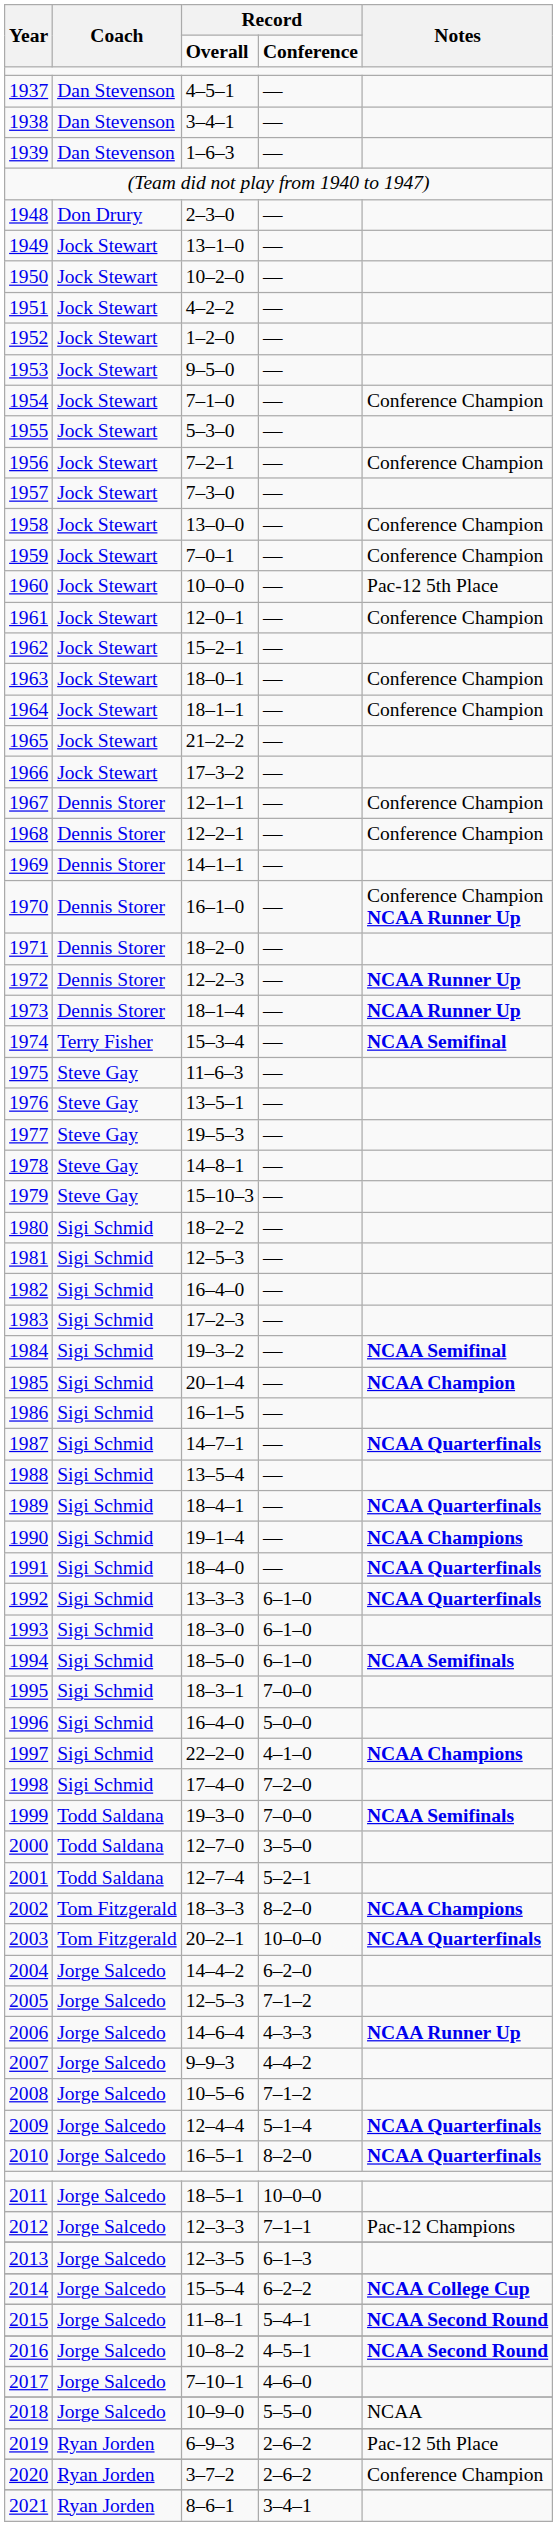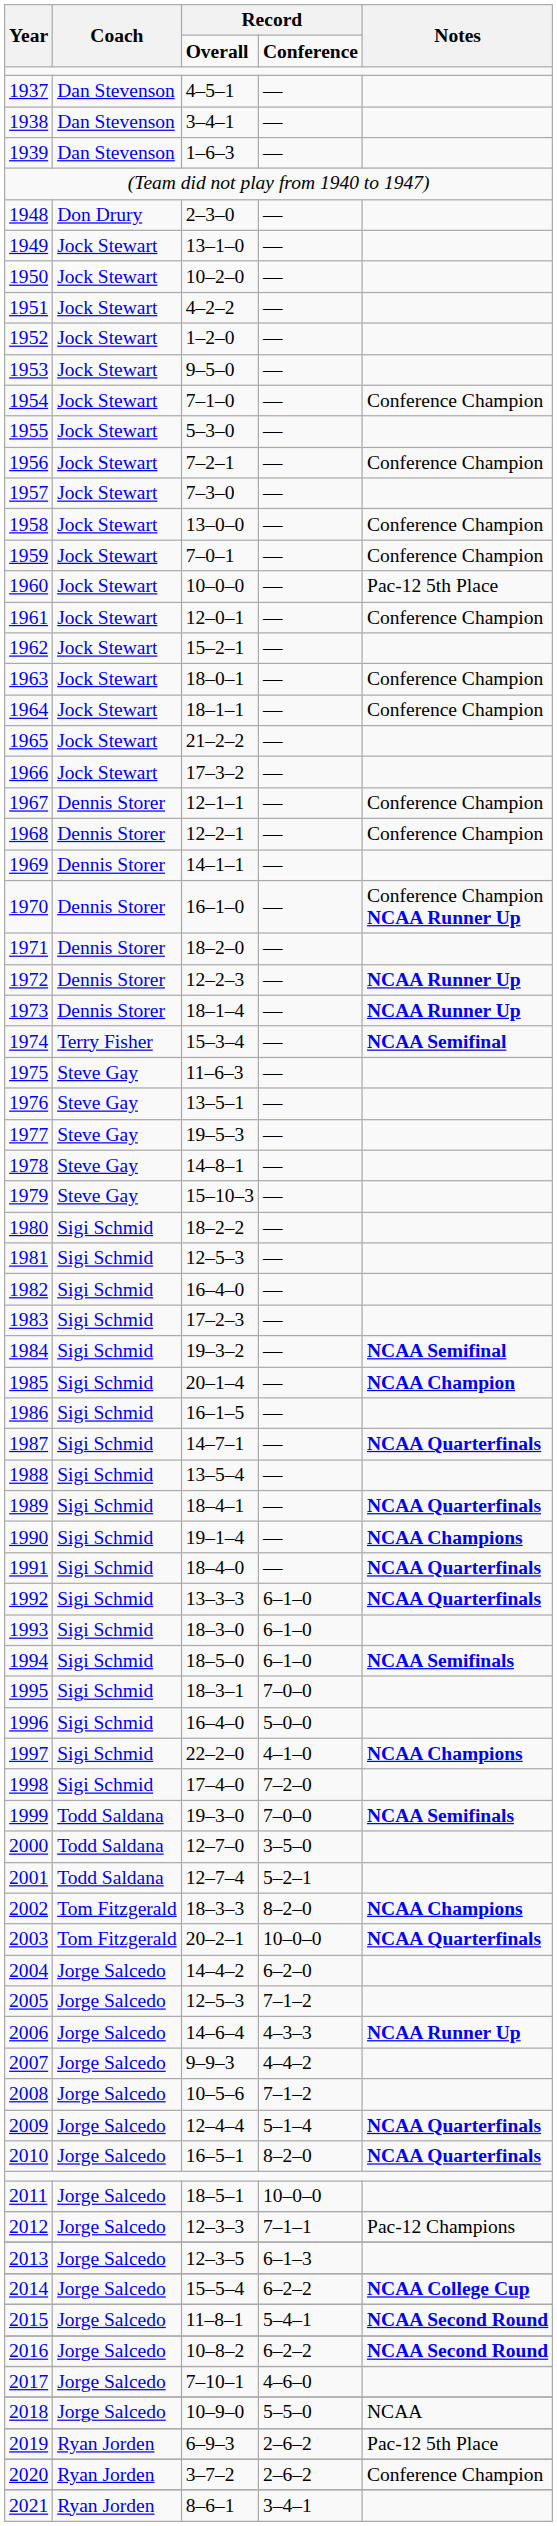(287, 2350) 4–5–1 -> (287, 2350) 6–2–2
